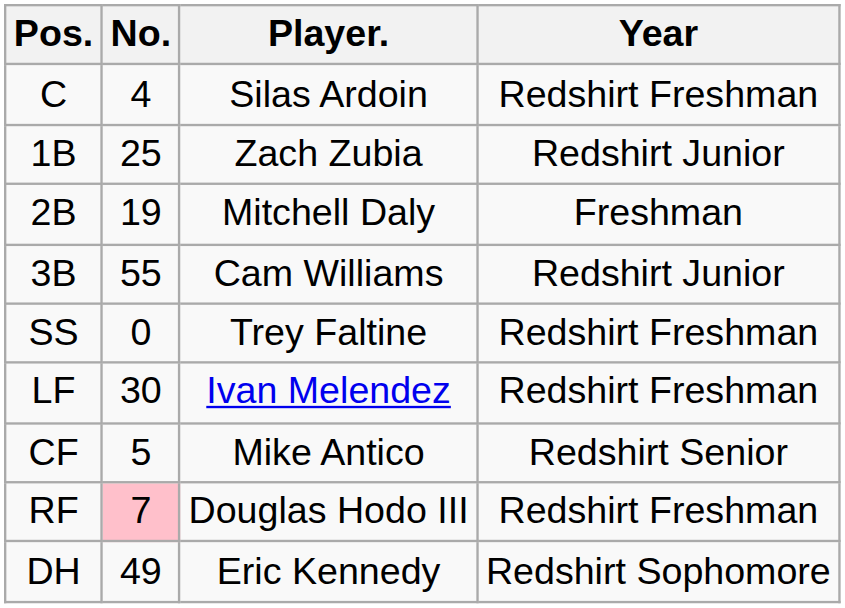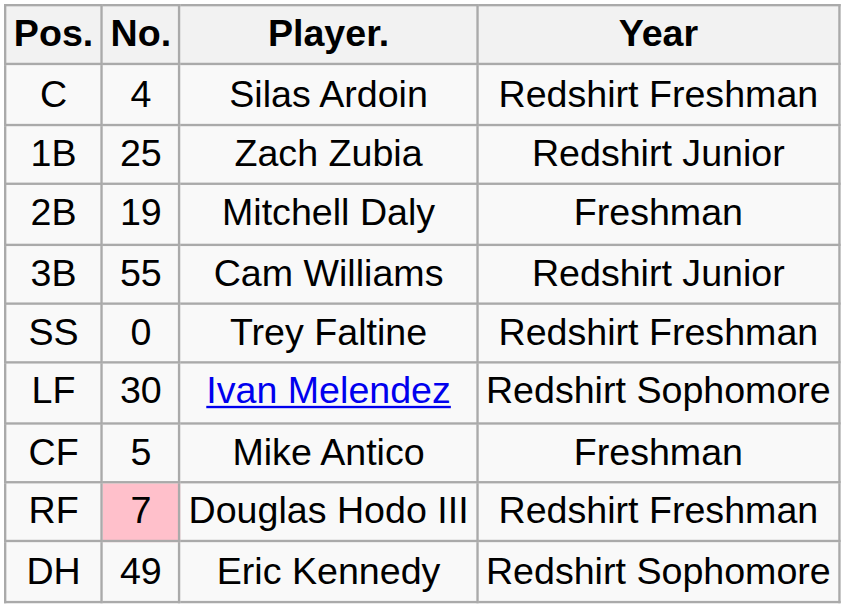(658, 392) Redshirt Freshman -> (658, 392) Redshirt Sophomore
(658, 451) Redshirt Senior -> (658, 451) Freshman
